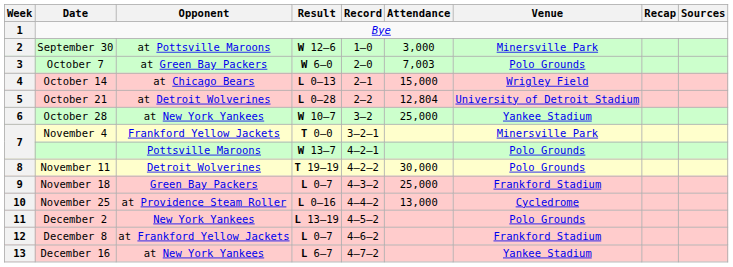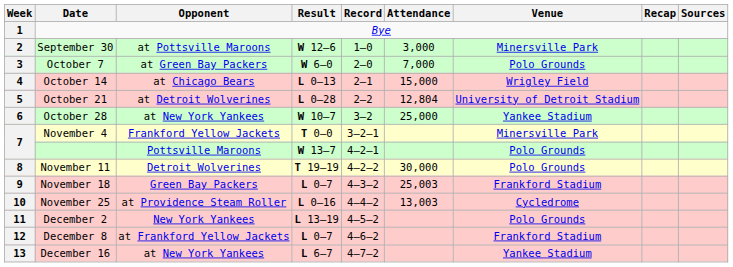(419, 64) 7,003 -> (419, 64) 7,000
(419, 185) 25,000 -> (419, 185) 25,003
(419, 202) 13,000 -> (419, 202) 13,003
